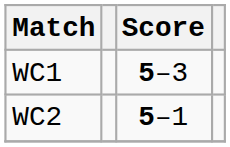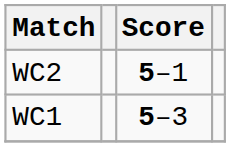rows swapped: (37, 73) <-> (37, 118)
